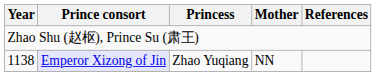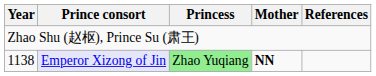(210, 60) no background -> (210, 60) lightgreen background
(265, 60) normal -> (265, 60) bold
